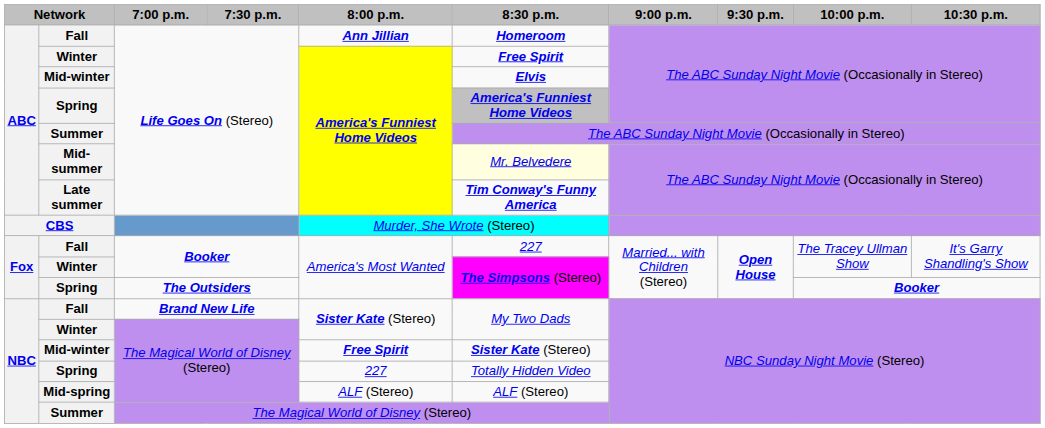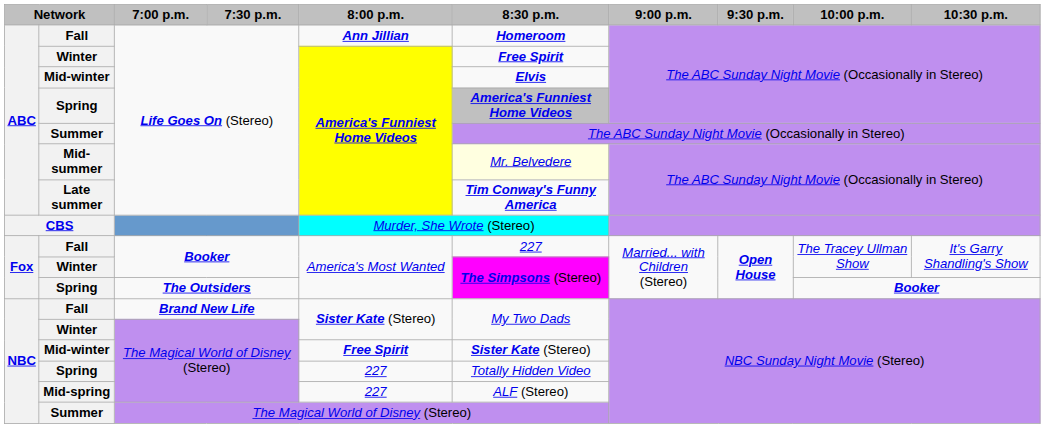(376, 392) ALF (Stereo) -> (376, 392) 227
